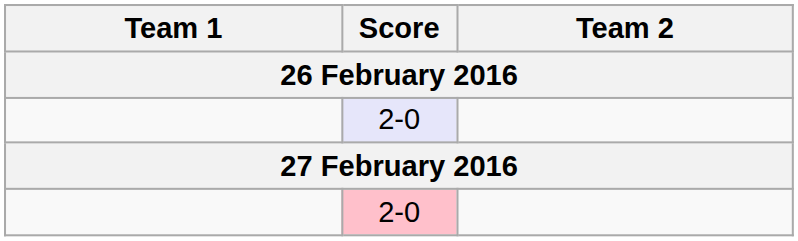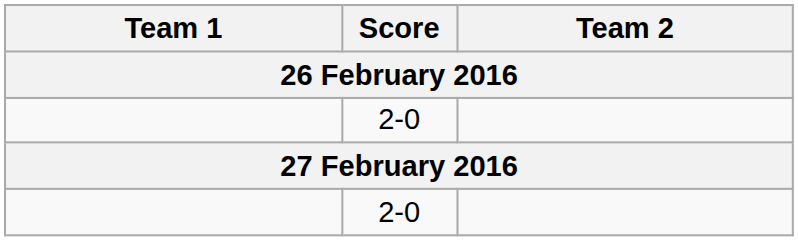(399, 120) lavender background -> (399, 120) no background
(399, 212) pink background -> (399, 212) no background
